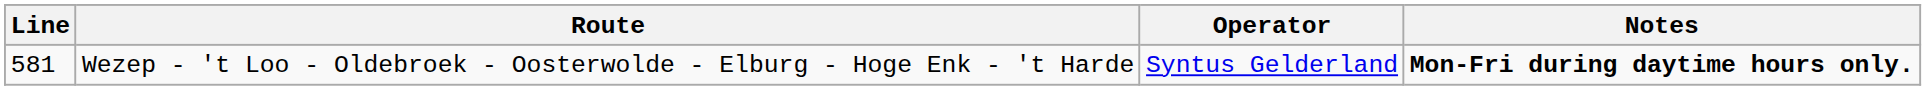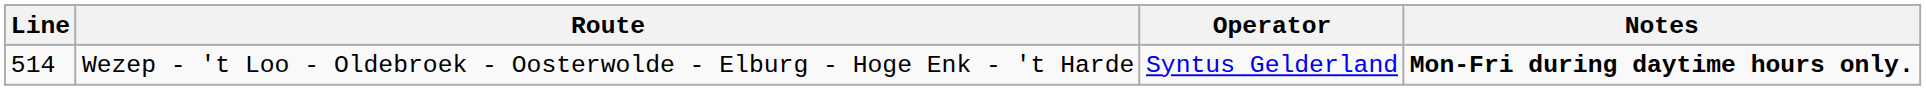(33, 65) 581 -> (33, 65) 514
